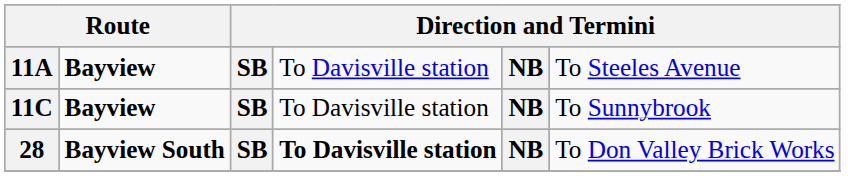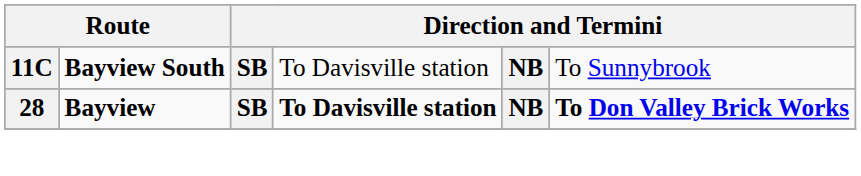- row: (32, 68)
(110, 108) Bayview -> (145, 67) Bayview South
(145, 150) Bayview South -> (110, 108) Bayview
(695, 150) normal -> (702, 108) bold
